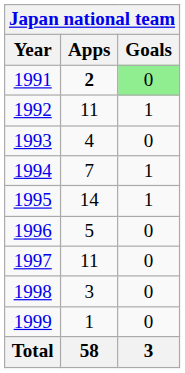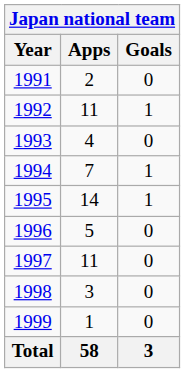(89, 79) bold -> (89, 79) normal
(149, 79) lightgreen background -> (149, 79) no background
